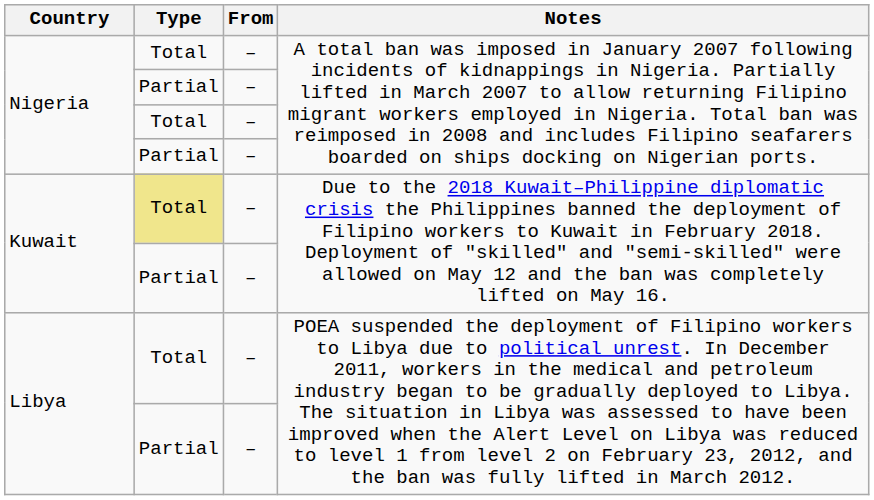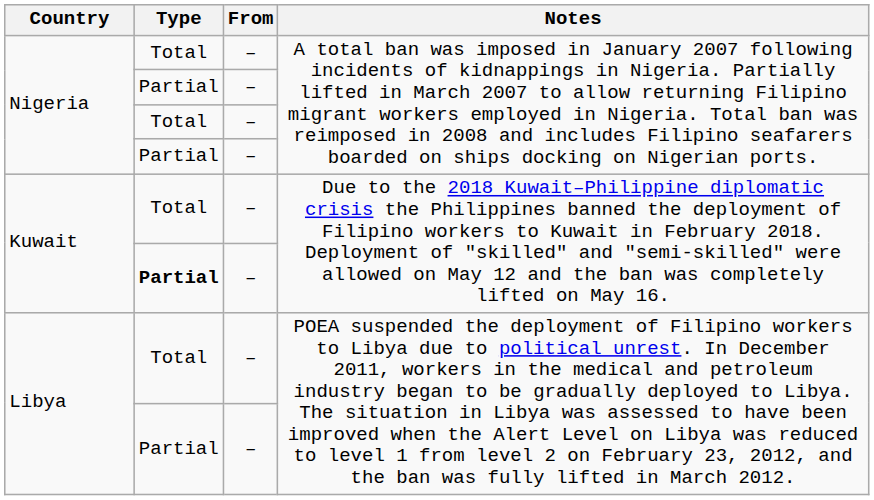(179, 209) khaki background -> (179, 209) no background
(179, 278) normal -> (179, 278) bold
